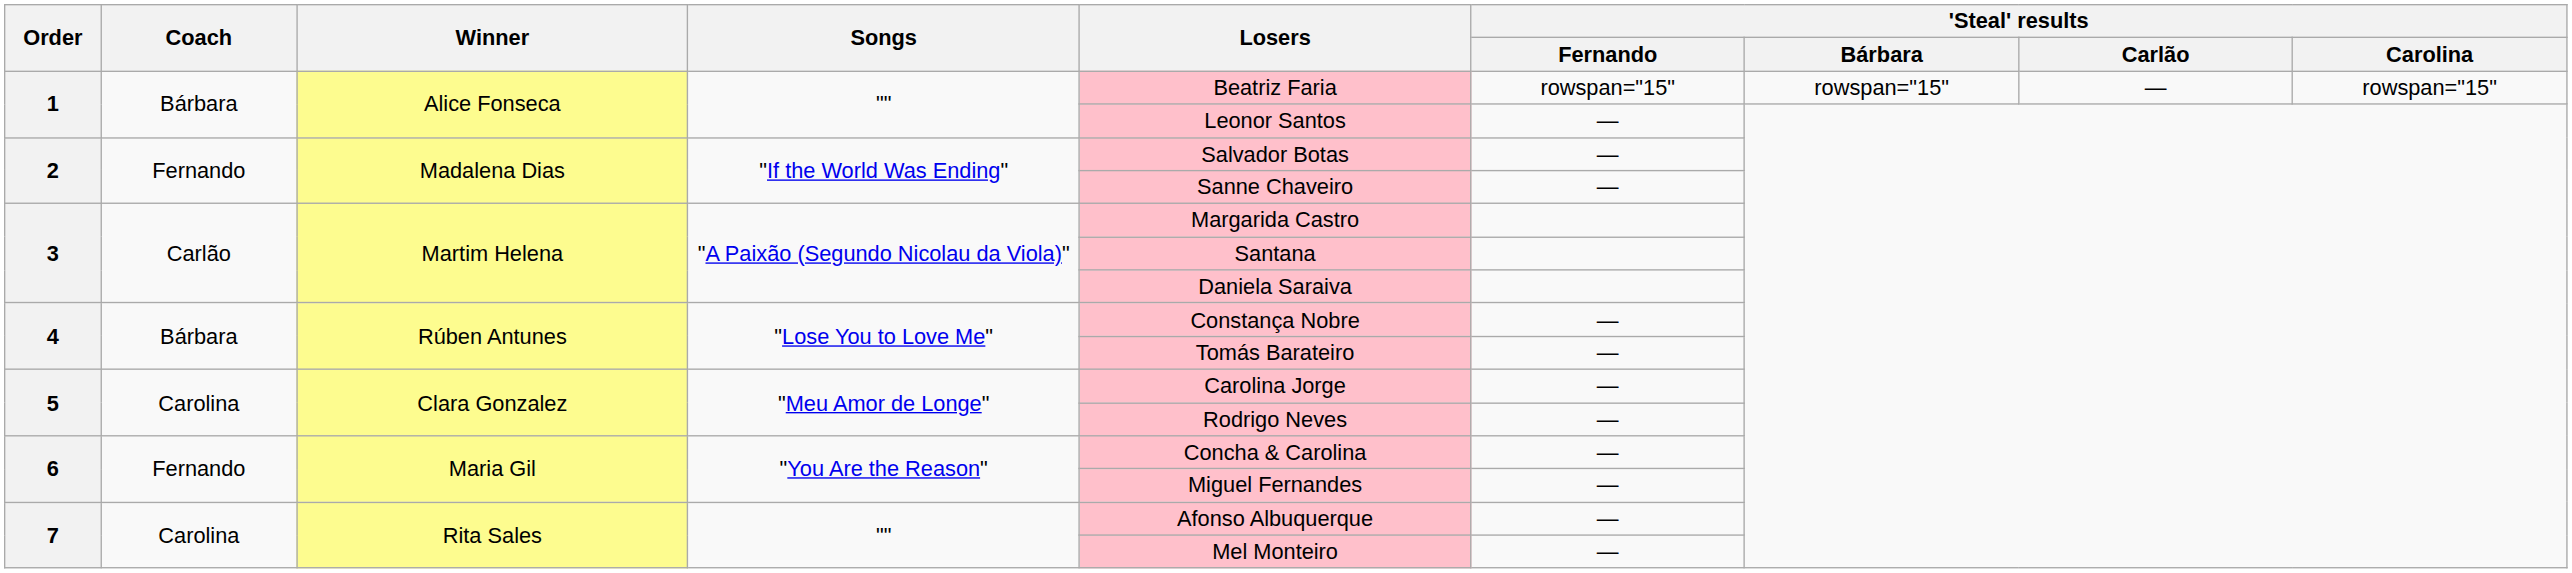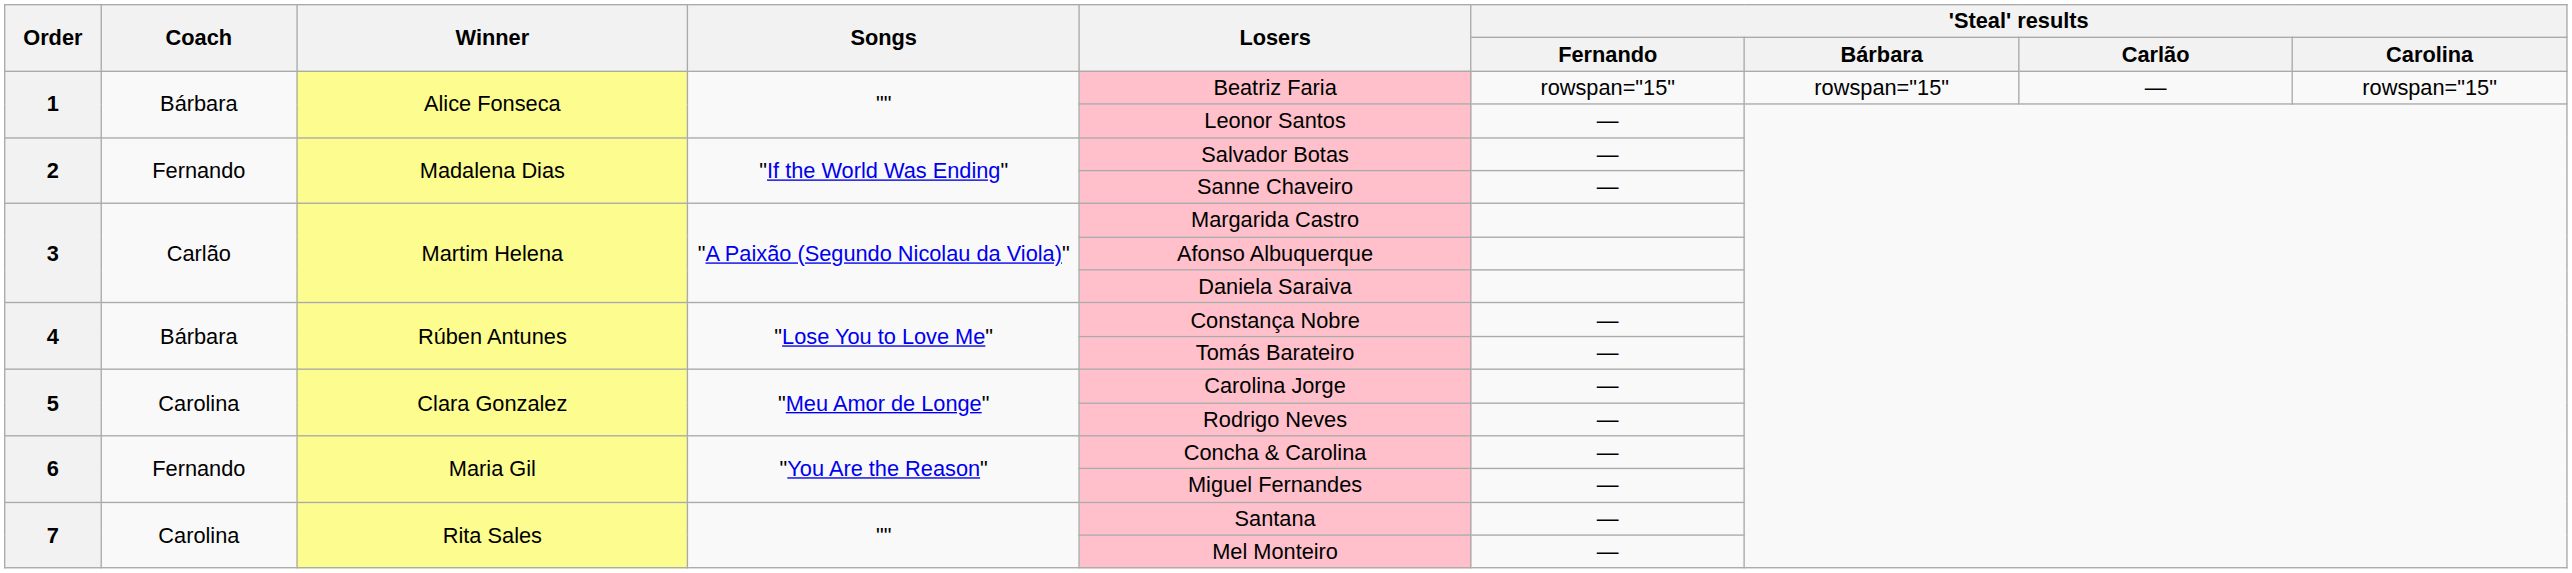(1275, 253) Santana -> (1275, 253) Afonso Albuquerque
(1275, 519) Afonso Albuquerque -> (1275, 519) Santana
